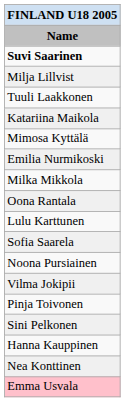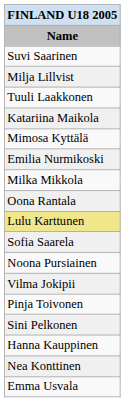(45, 56) bold -> (42, 56) normal
(46, 221) no background -> (46, 221) khaki background
(43, 387) pink background -> (43, 387) no background
